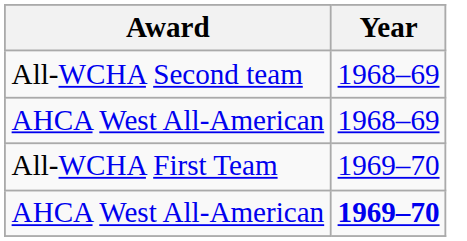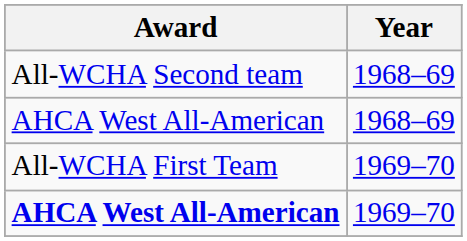(168, 212) normal -> (176, 212) bold
(389, 212) bold -> (404, 212) normal
